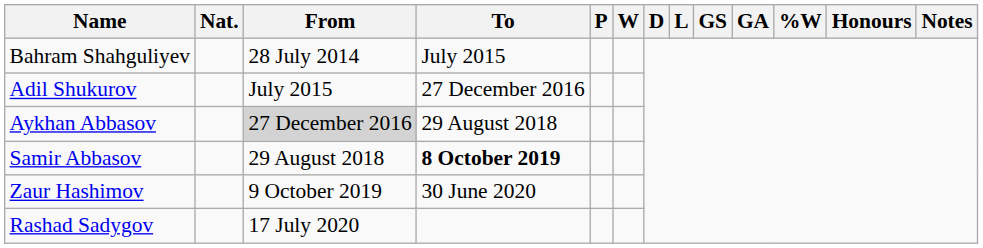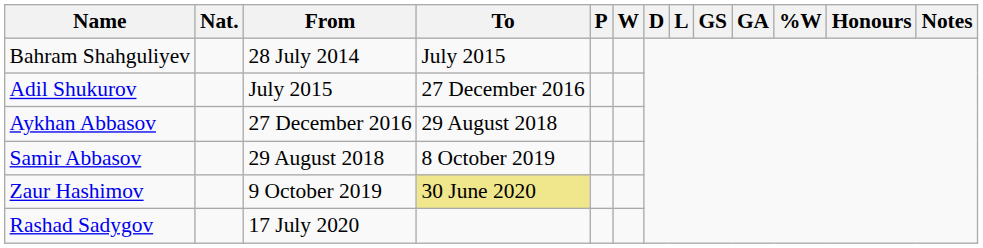(330, 123) lightgrey background -> (330, 123) no background
(491, 157) bold -> (488, 157) normal
(479, 191) no background -> (479, 191) khaki background
